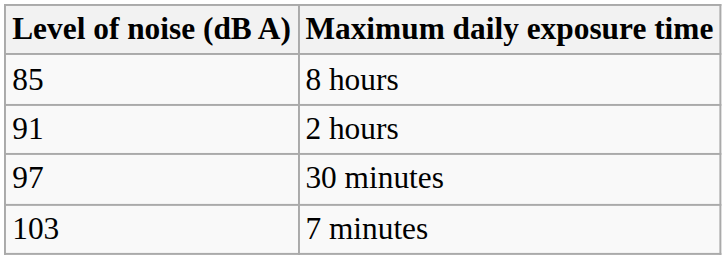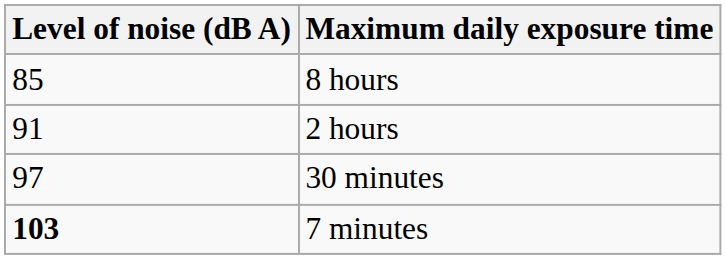(36, 228) normal -> (36, 228) bold
